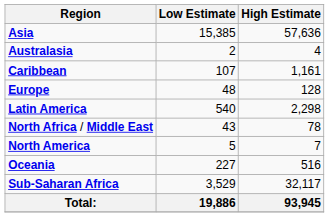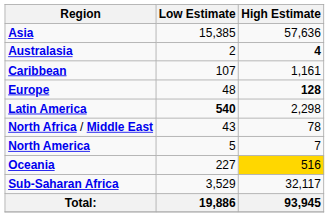(318, 52) normal -> (318, 52) bold
(311, 89) normal -> (311, 89) bold
(226, 108) normal -> (226, 108) bold
(311, 165) no background -> (311, 165) gold background
